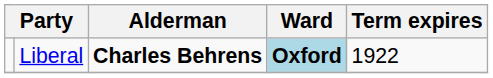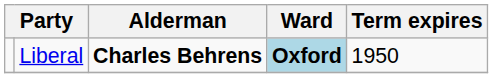(375, 55) 1922 -> (375, 55) 1950
